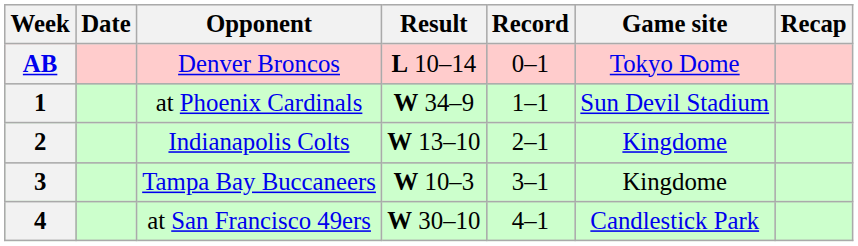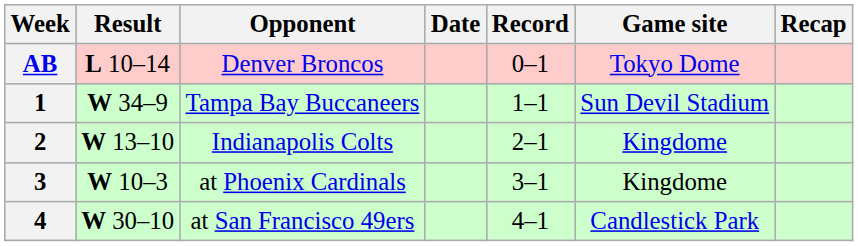columns swapped: (106, 24) <-> (434, 24)
(259, 102) at Phoenix Cardinals -> (302, 102) Tampa Bay Buccaneers
(259, 181) Tampa Bay Buccaneers -> (302, 181) at Phoenix Cardinals
